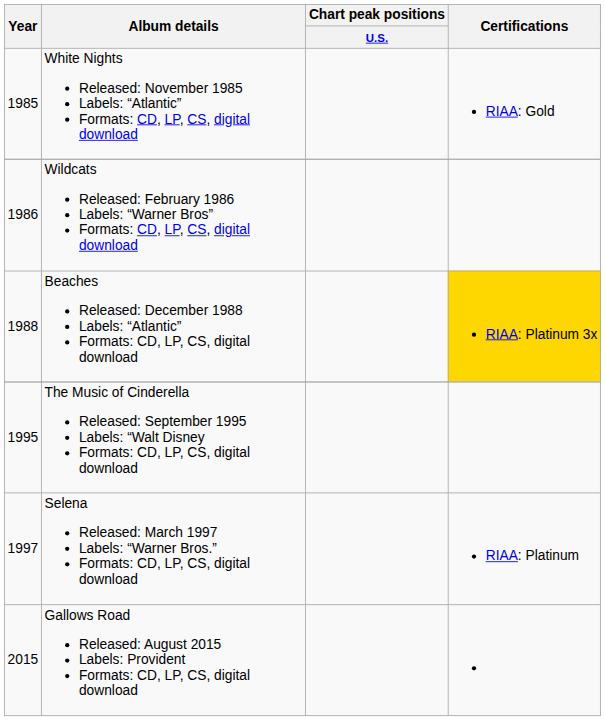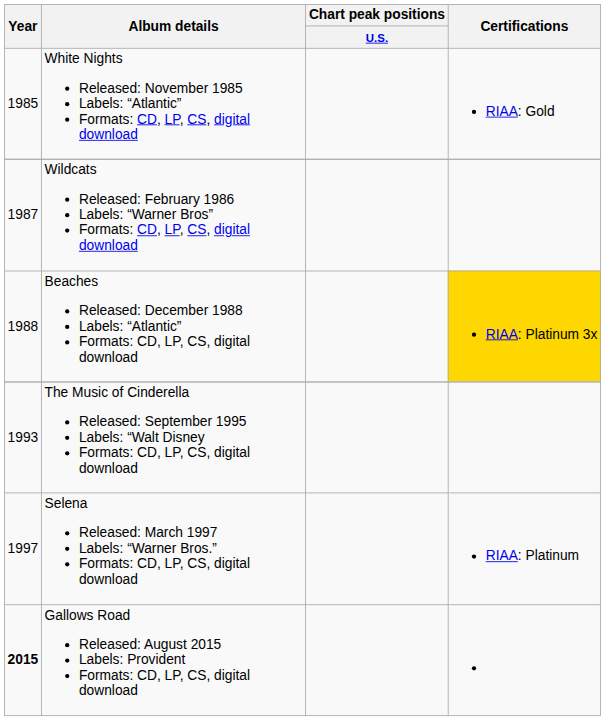(23, 215) 1986 -> (23, 215) 1987
(23, 437) 1995 -> (23, 437) 1993
(23, 660) normal -> (23, 660) bold
